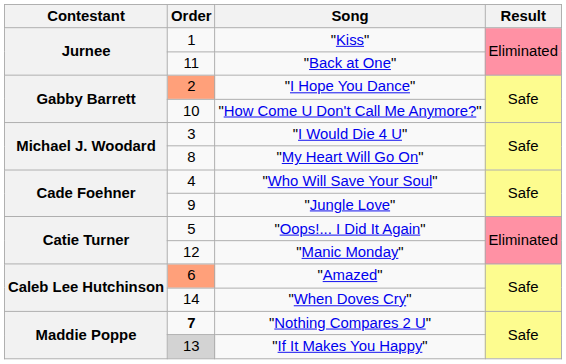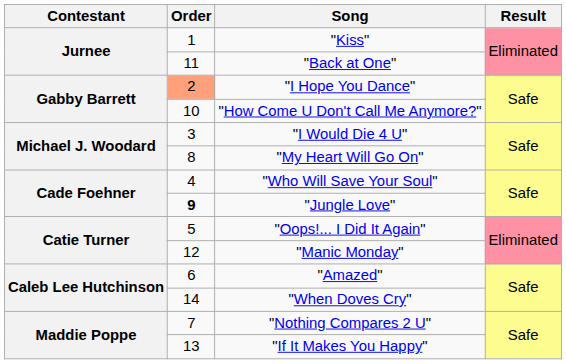(191, 205) normal -> (191, 205) bold
(191, 275) lightsalmon background -> (191, 275) no background
(191, 323) bold -> (191, 323) normal
(191, 346) lightgrey background -> (191, 346) no background
